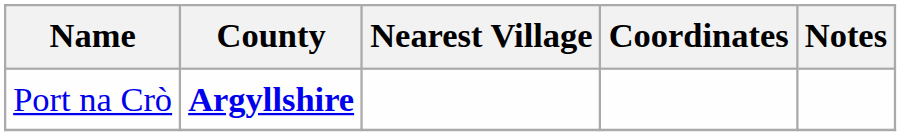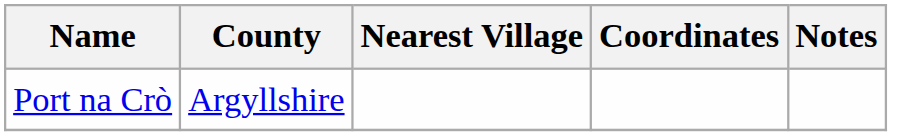(271, 98) bold -> (266, 98) normal
